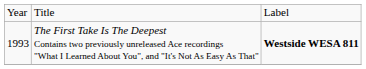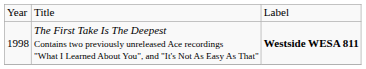(18, 43) 1993 -> (18, 43) 1998
